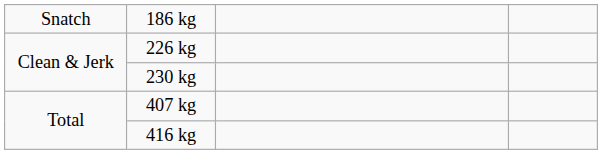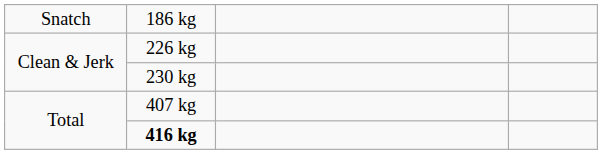(171, 134) normal -> (171, 134) bold
